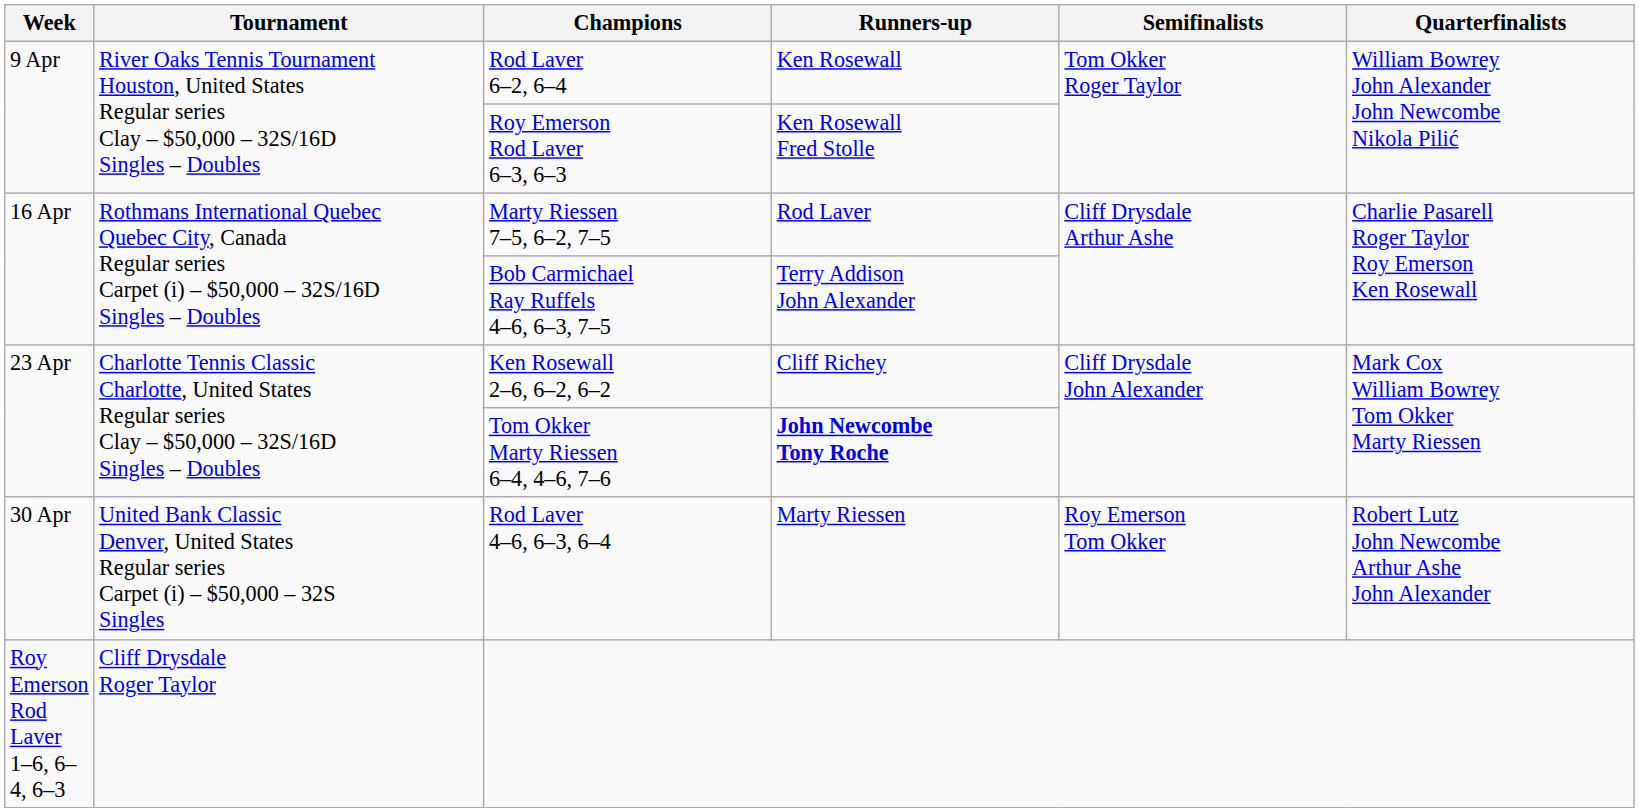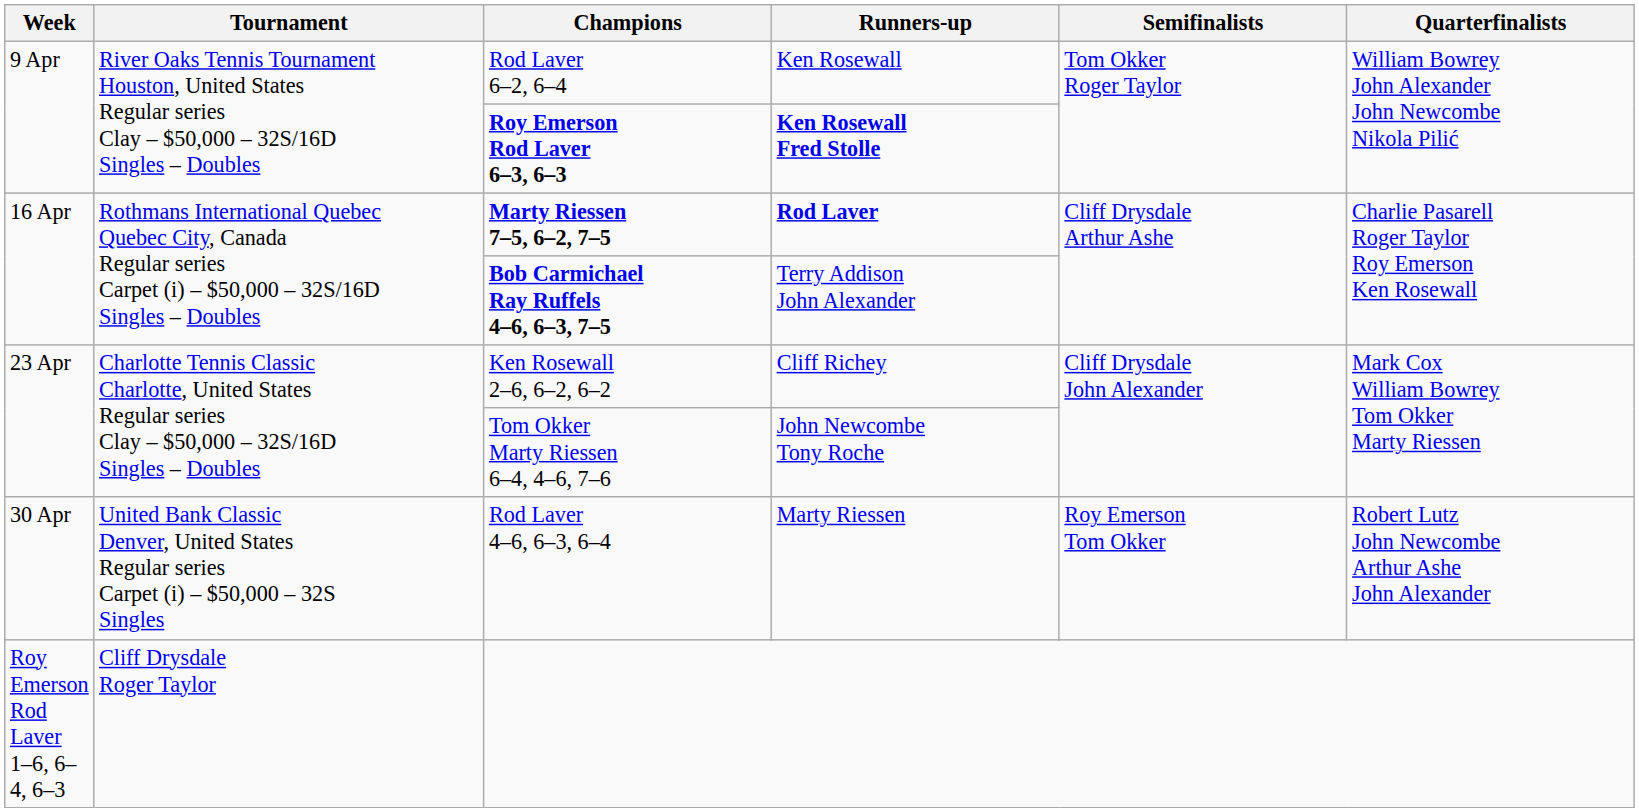(550, 148) normal -> (553, 148) bold
(839, 135) normal -> (842, 135) bold
(553, 224) normal -> (558, 224) bold
(824, 211) normal -> (827, 211) bold
(561, 300) normal -> (566, 300) bold
(855, 439) bold -> (851, 439) normal
